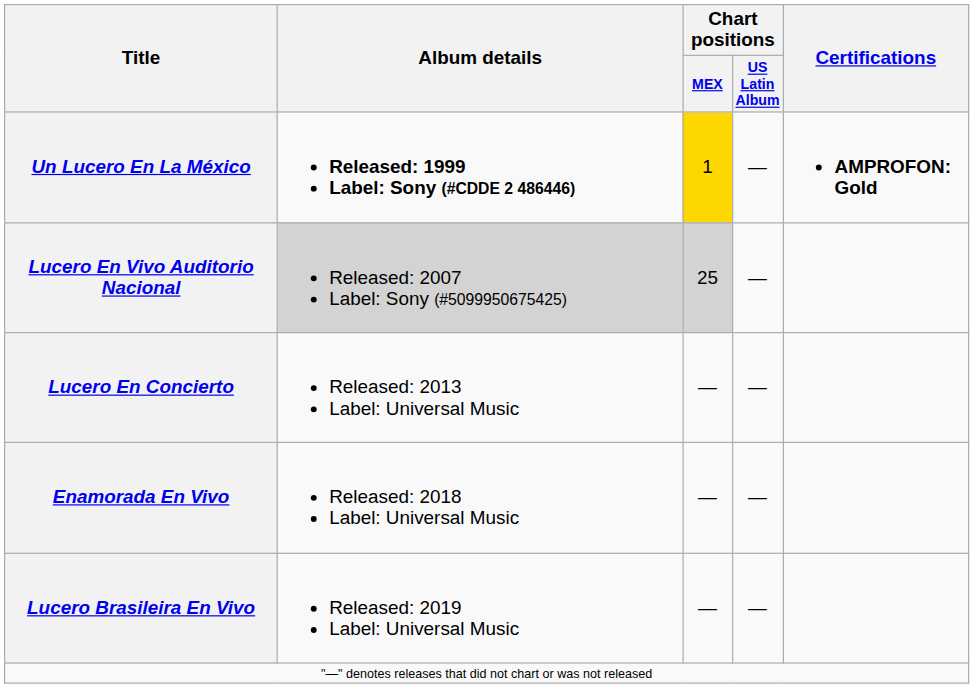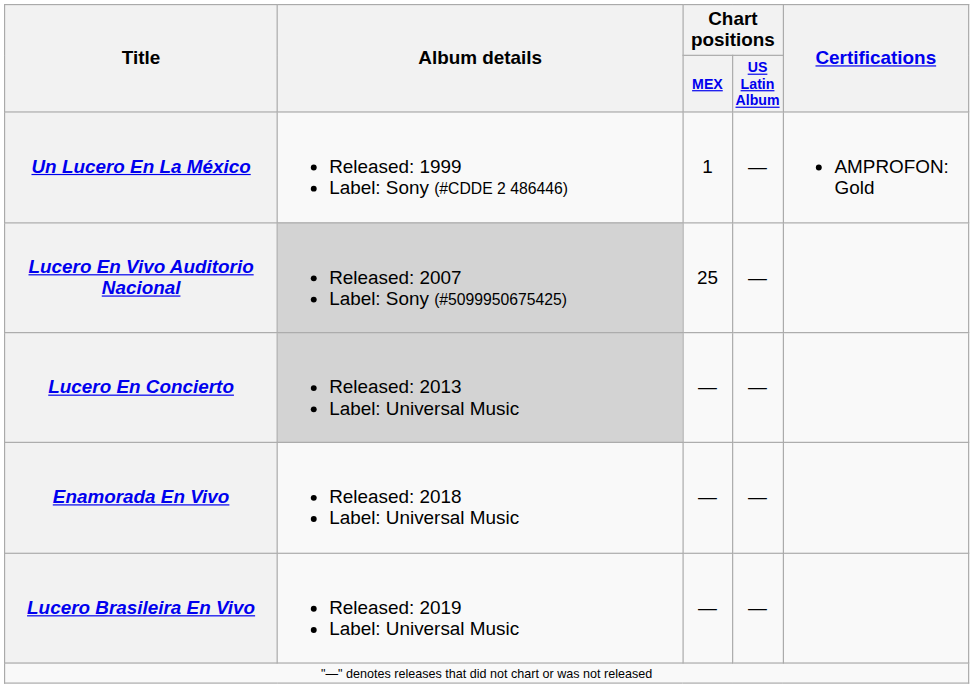(480, 178) bold -> (480, 178) normal
(707, 167) gold background -> (707, 167) no background
(876, 178) bold -> (876, 178) normal
(707, 277) lightgrey background -> (707, 277) no background
(480, 398) no background -> (480, 398) lightgrey background
